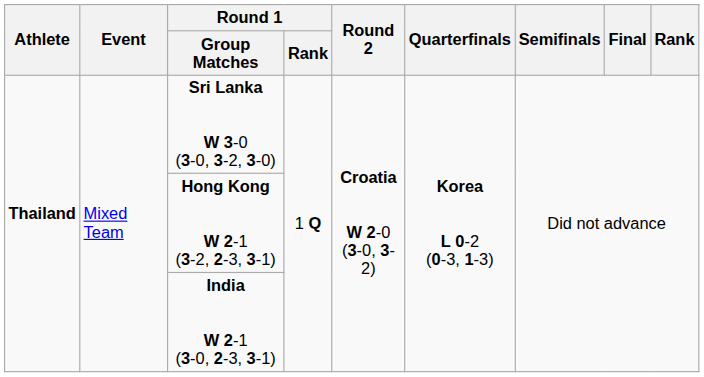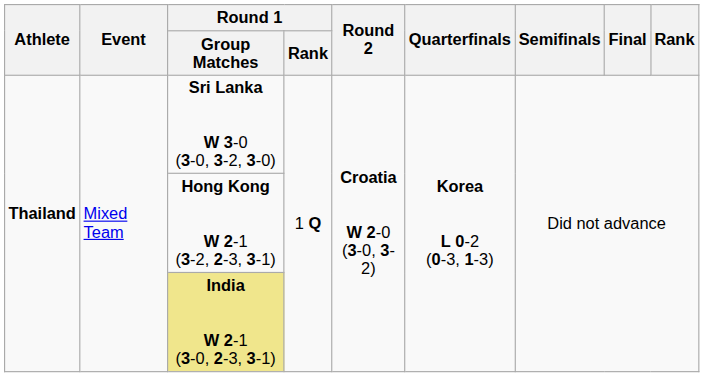(226, 322) no background -> (226, 322) khaki background
